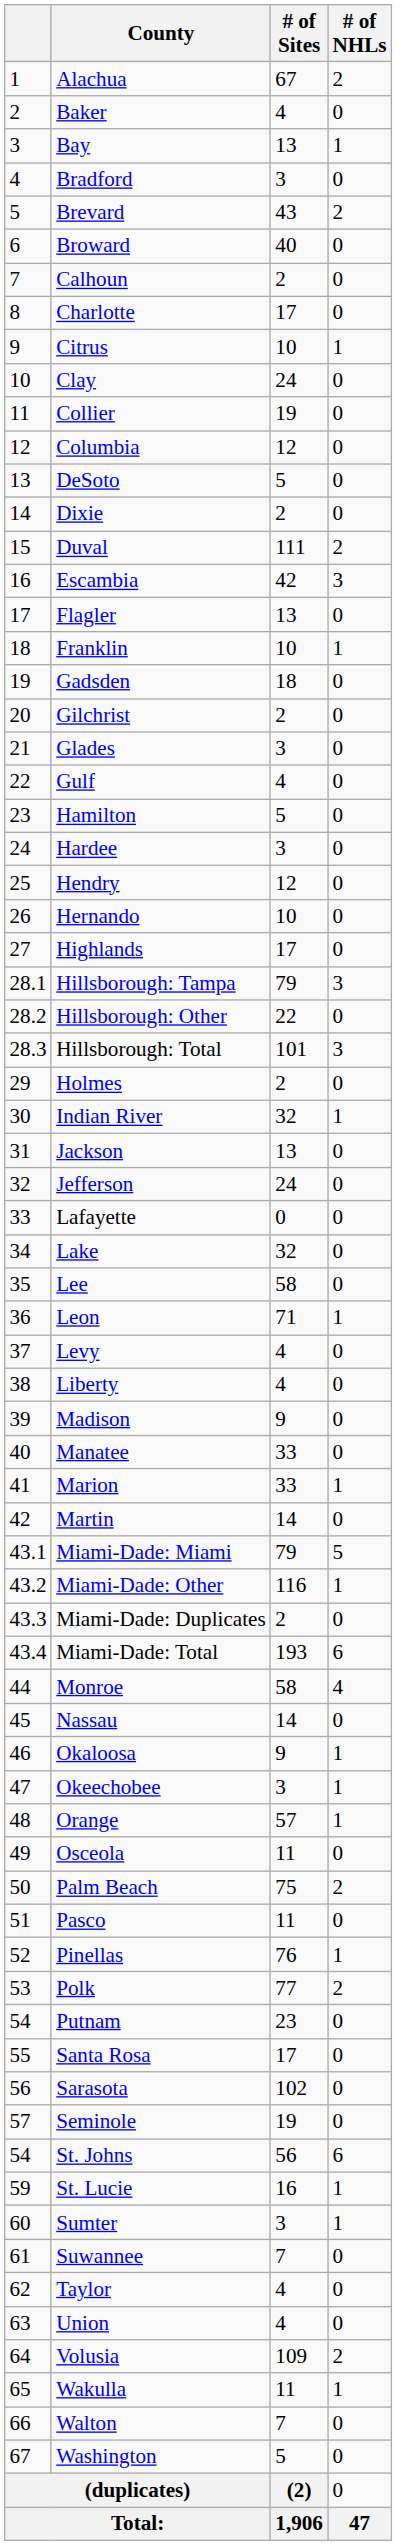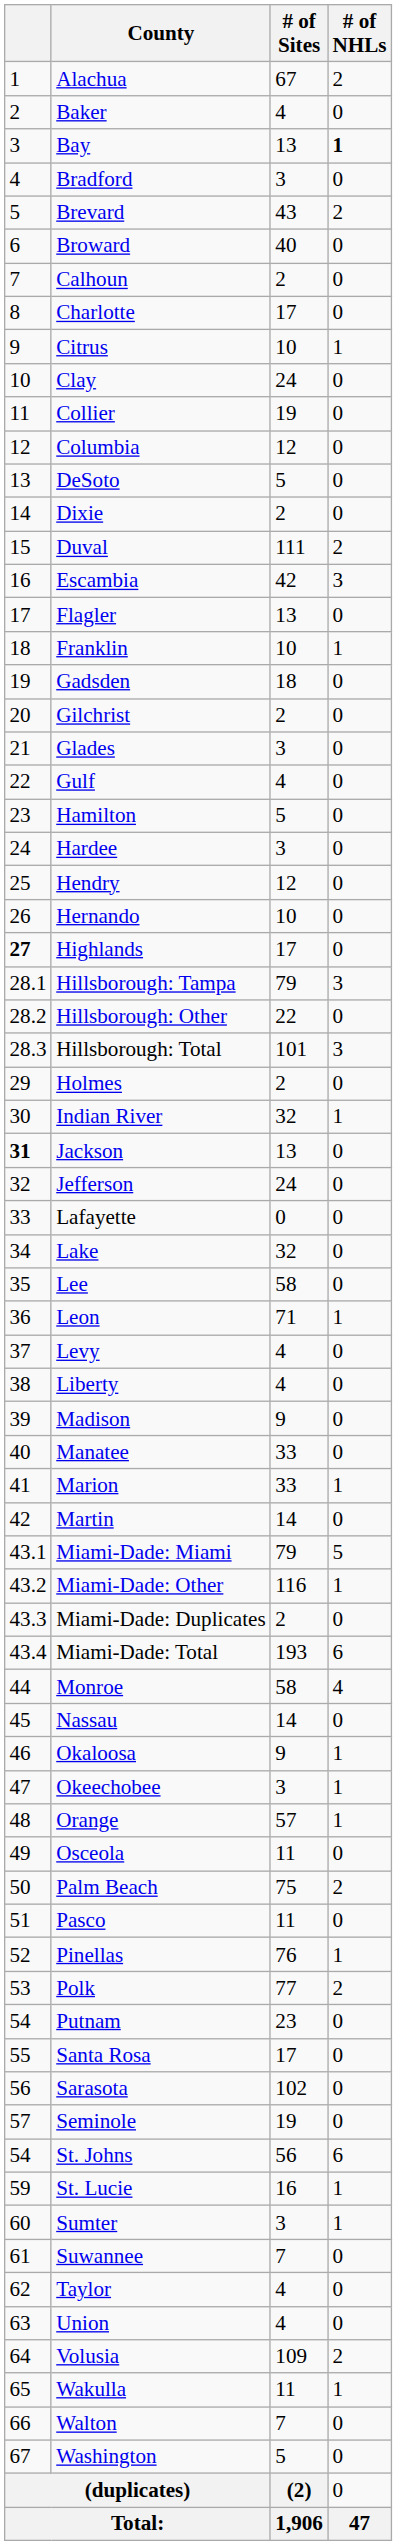(338, 145) normal -> (338, 145) bold
(20, 949) normal -> (20, 949) bold
(20, 1150) normal -> (20, 1150) bold
